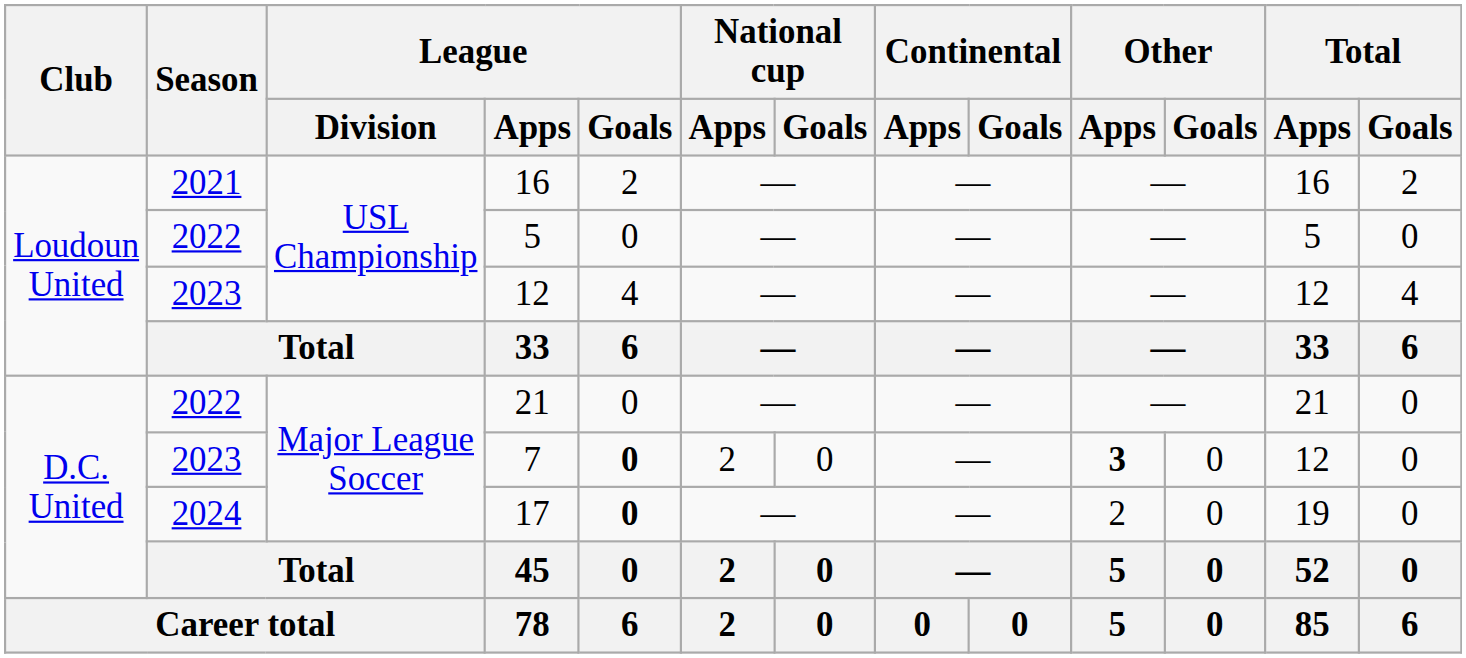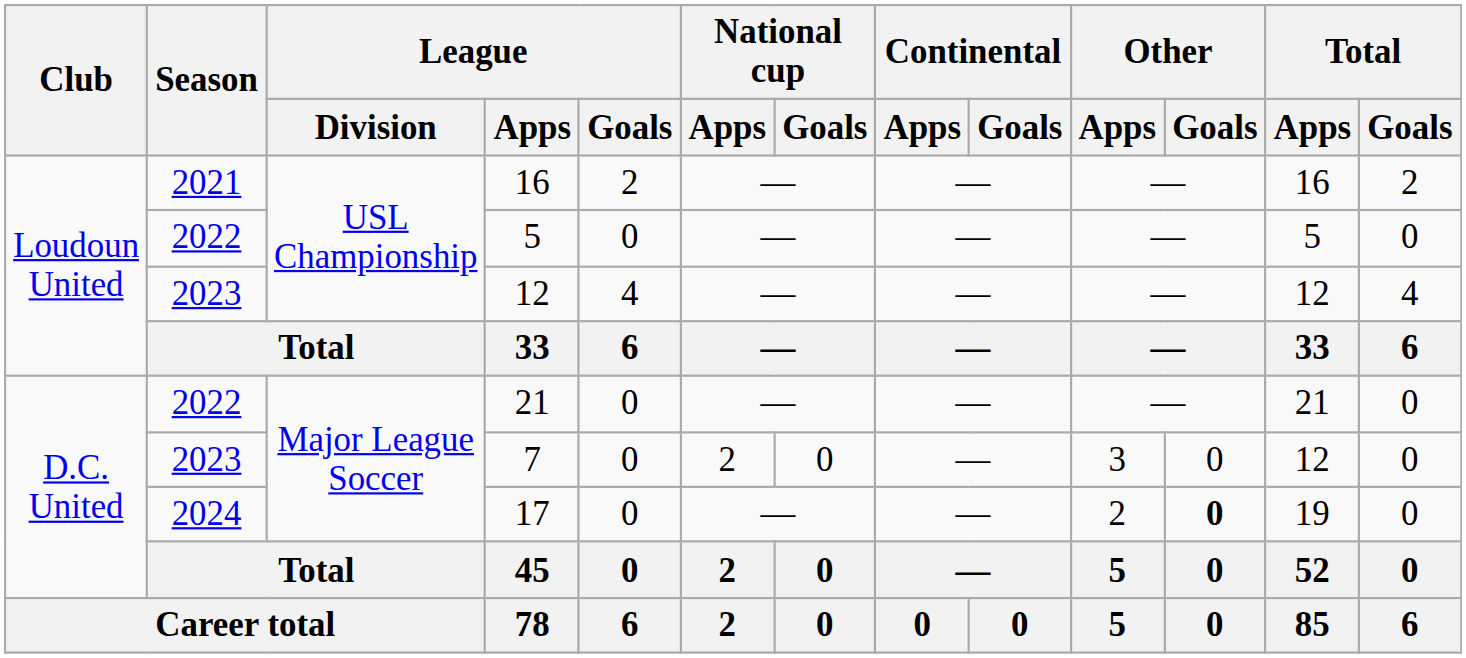(630, 458) bold -> (630, 458) normal
(1117, 458) bold -> (1117, 458) normal
(630, 513) bold -> (630, 513) normal
(1215, 513) normal -> (1215, 513) bold
